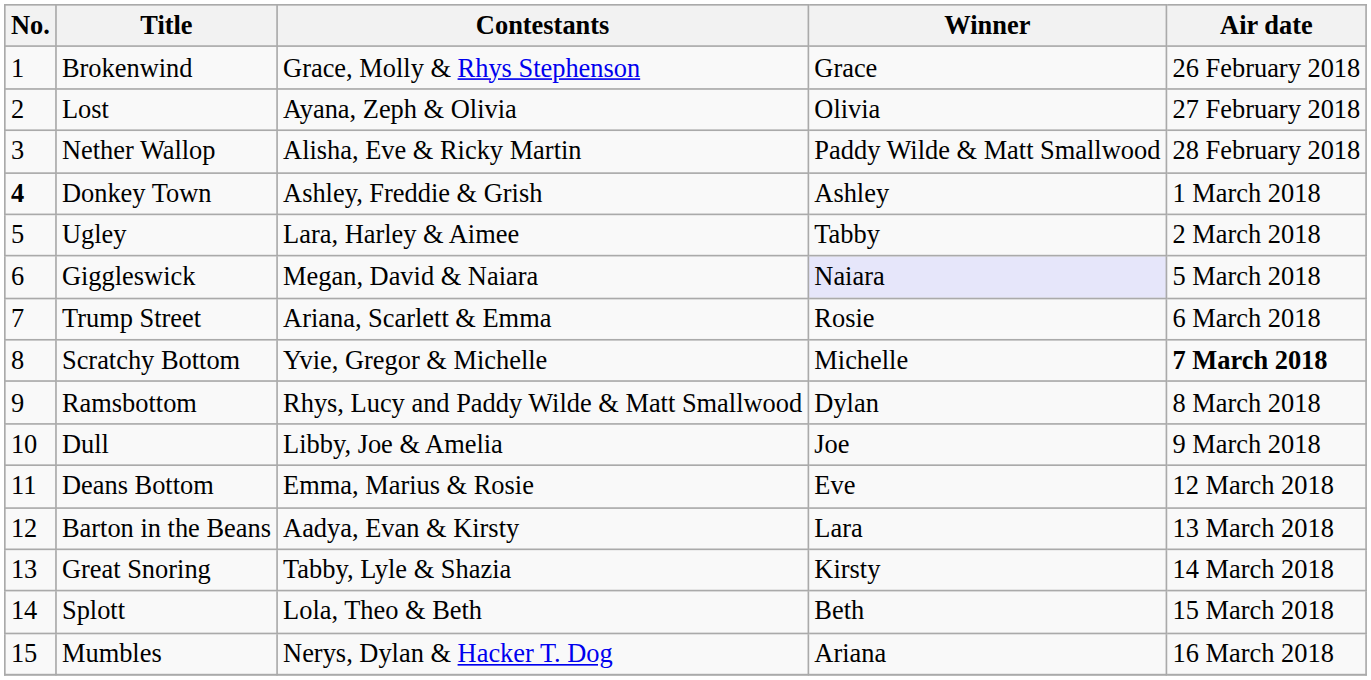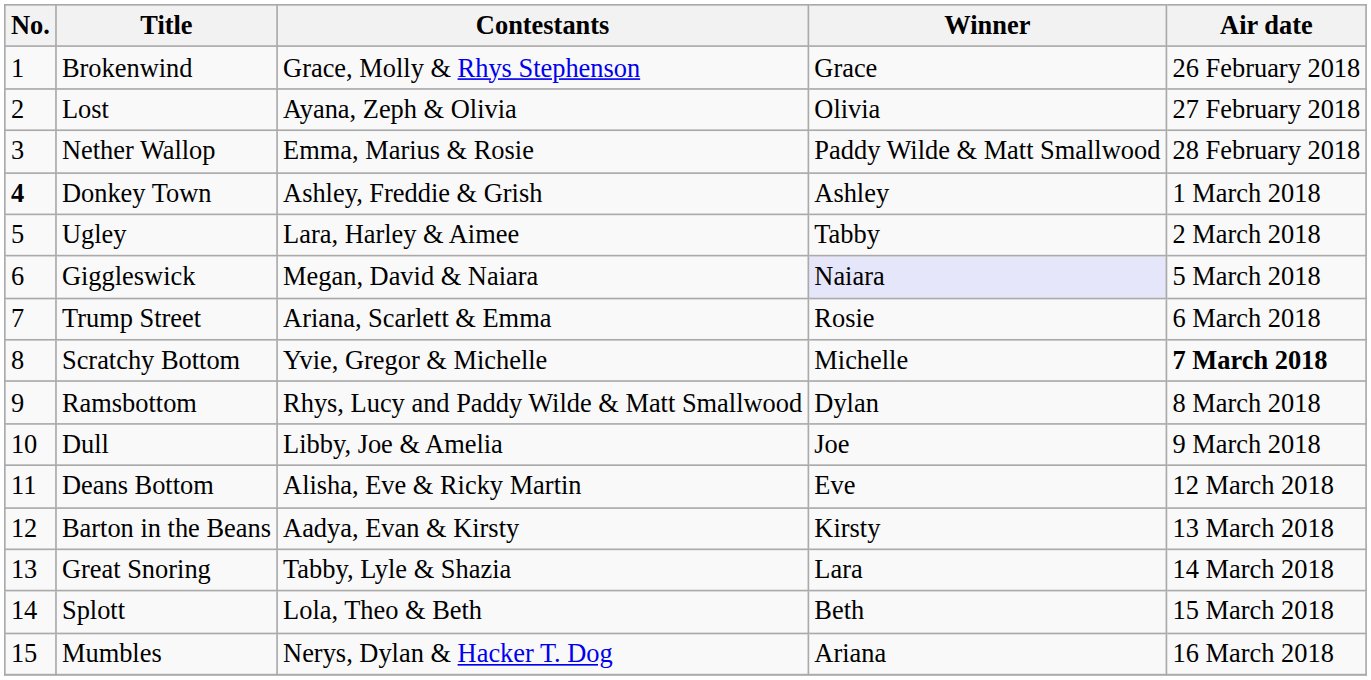(432, 151) Alisha, Eve & Ricky Martin -> (408, 151) Emma, Marius & Rosie
(408, 485) Emma, Marius & Rosie -> (432, 485) Alisha, Eve & Ricky Martin
(839, 527) Lara -> (847, 527) Kirsty
(847, 569) Kirsty -> (839, 569) Lara
